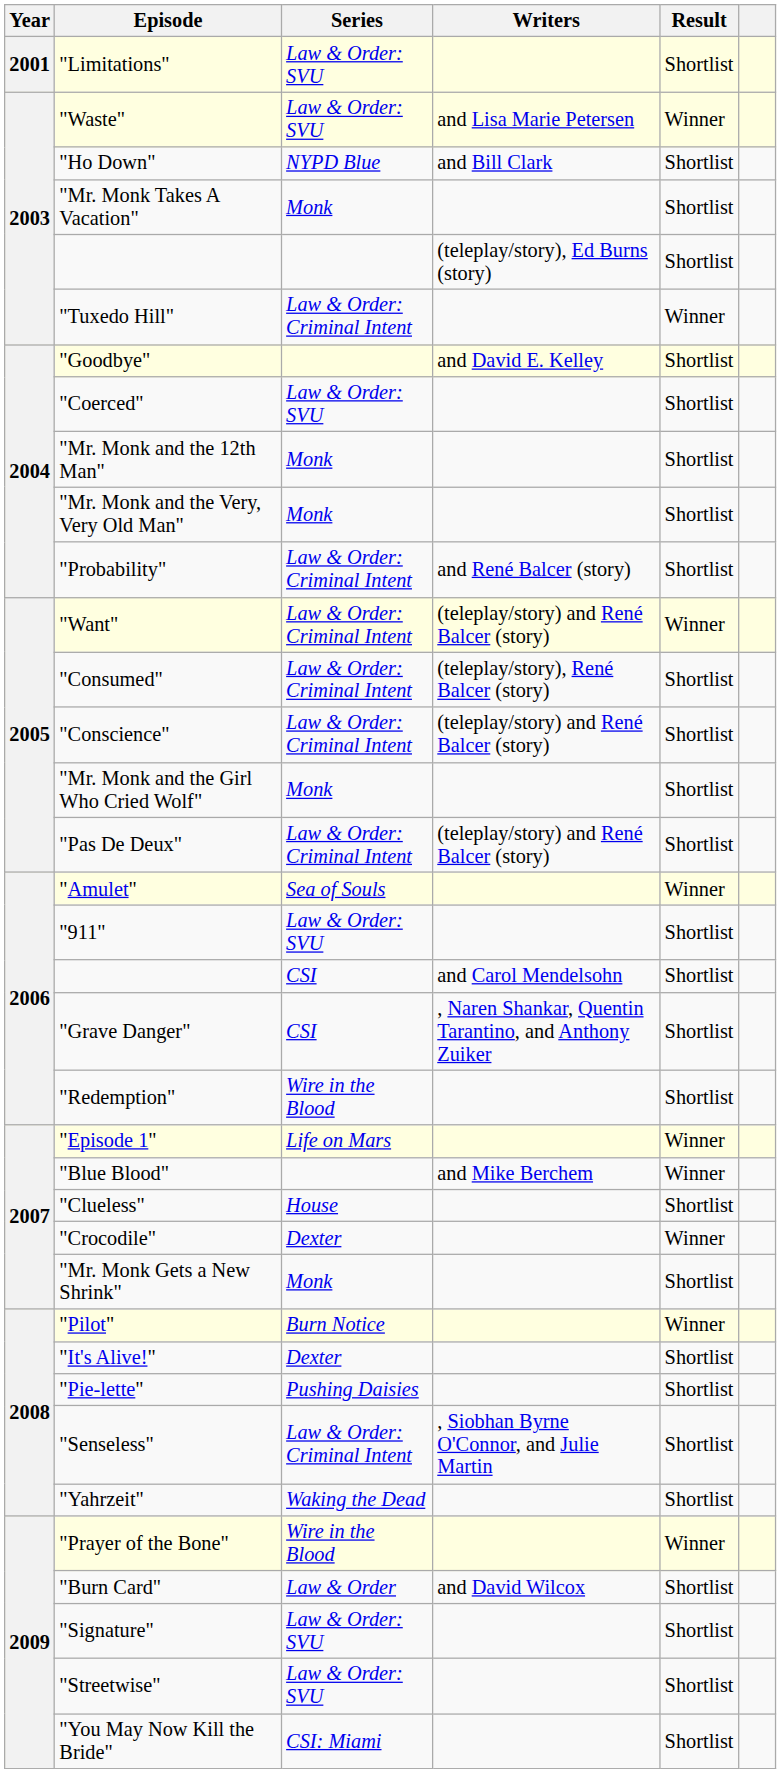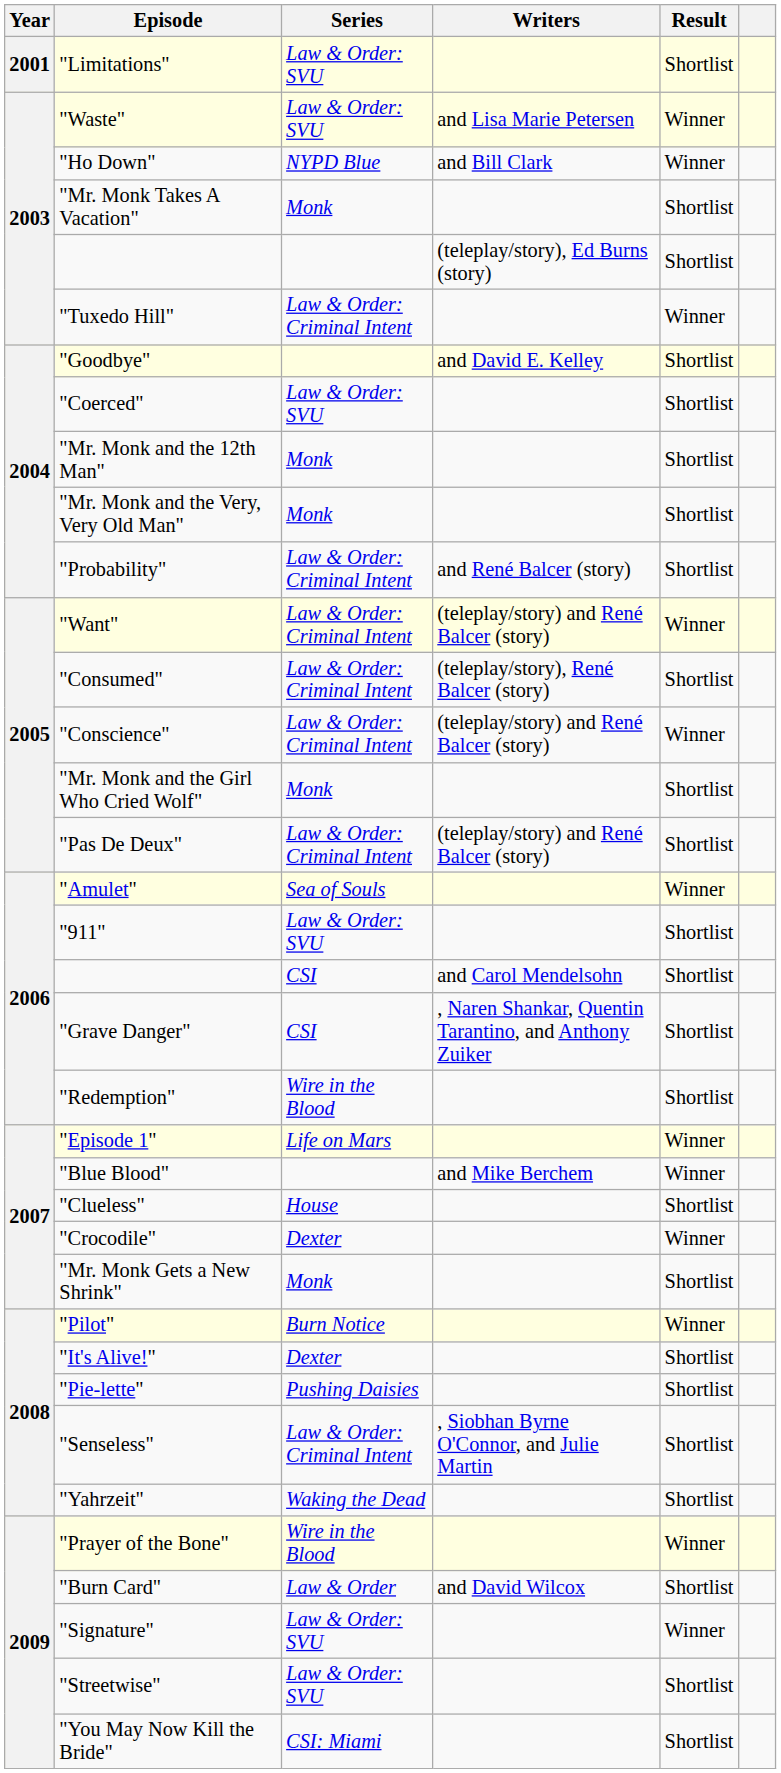(699, 163) Shortlist -> (695, 163) Winner
(699, 734) Shortlist -> (695, 734) Winner
(699, 1630) Shortlist -> (695, 1630) Winner
